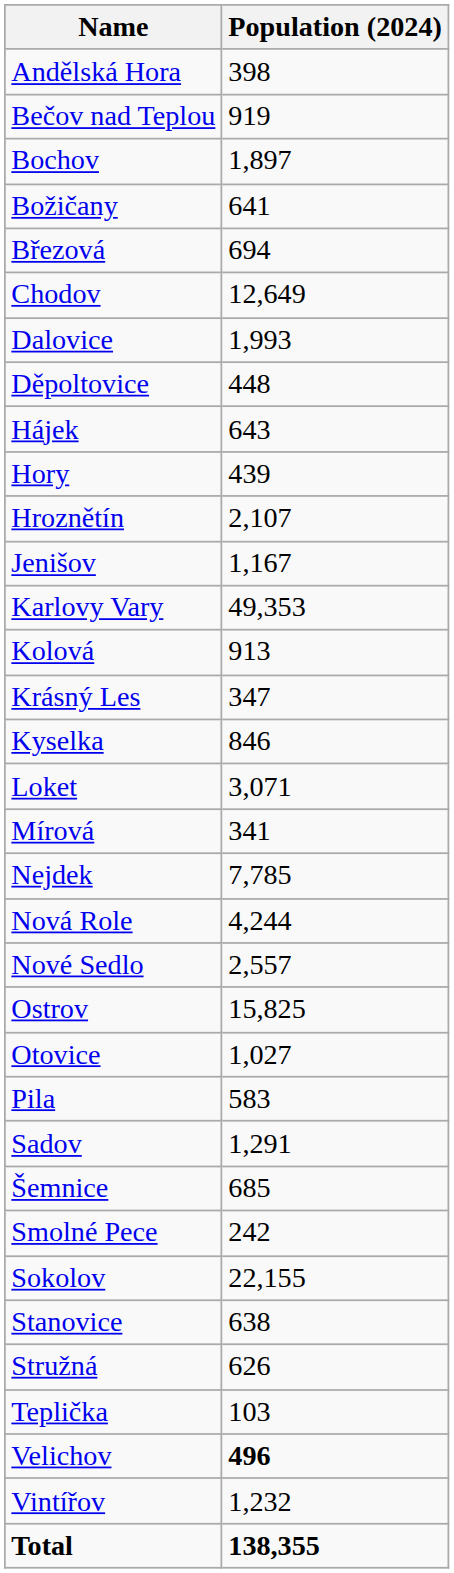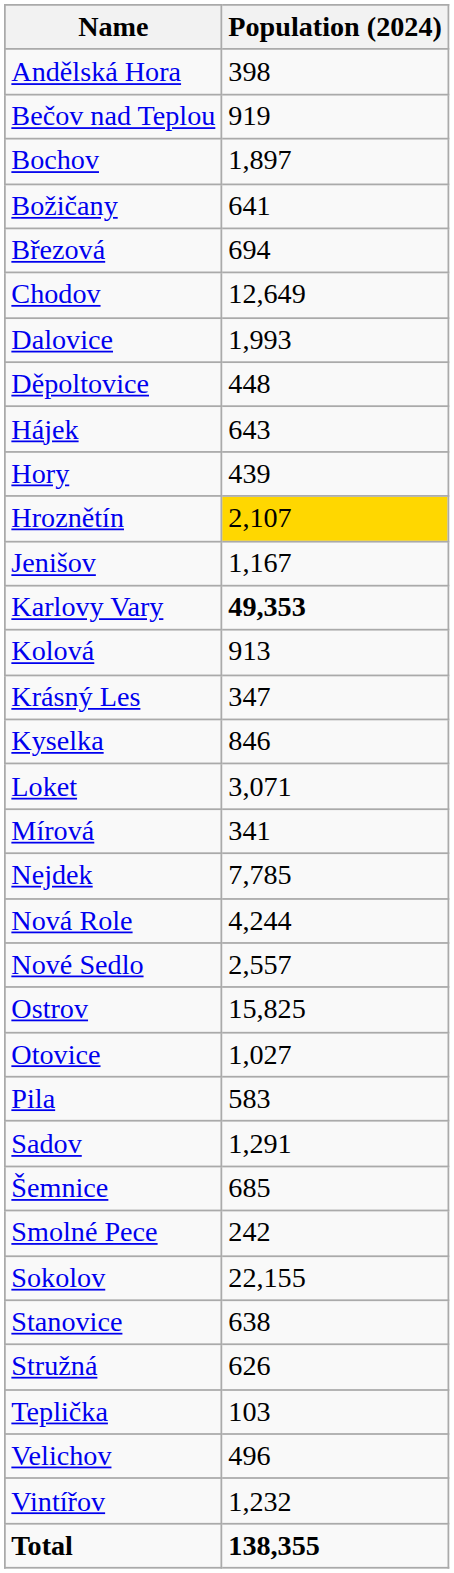(260, 518) no background -> (260, 518) gold background
(267, 607) normal -> (267, 607) bold
(249, 1455) bold -> (249, 1455) normal
